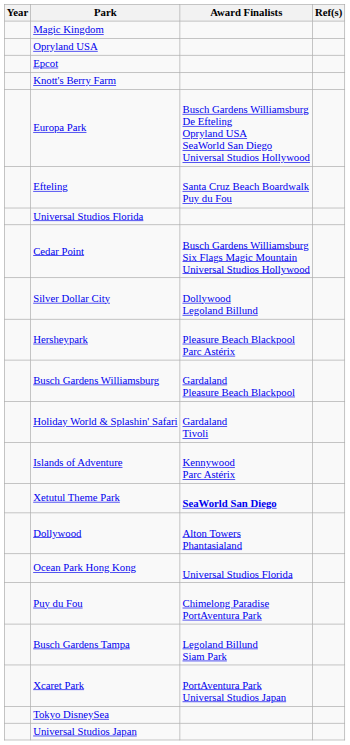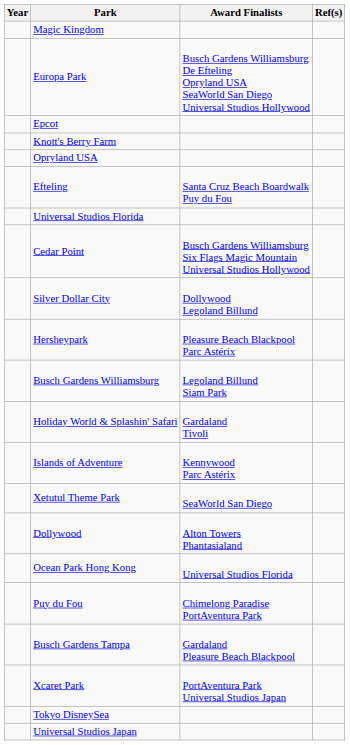rows swapped: (65, 47) <-> (60, 128)
(239, 386) Gardaland Pleasure Beach Blackpool -> (220, 386) Legoland Billund Siam Park
(230, 504) bold -> (227, 504) normal
(220, 650) Legoland Billund Siam Park -> (239, 650) Gardaland Pleasure Beach Blackpool
